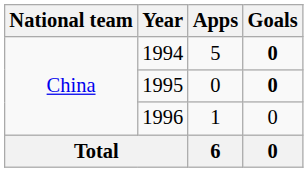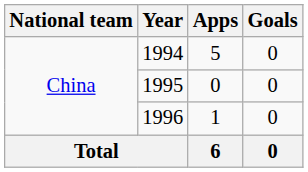(273, 53) bold -> (273, 53) normal
(273, 85) bold -> (273, 85) normal
